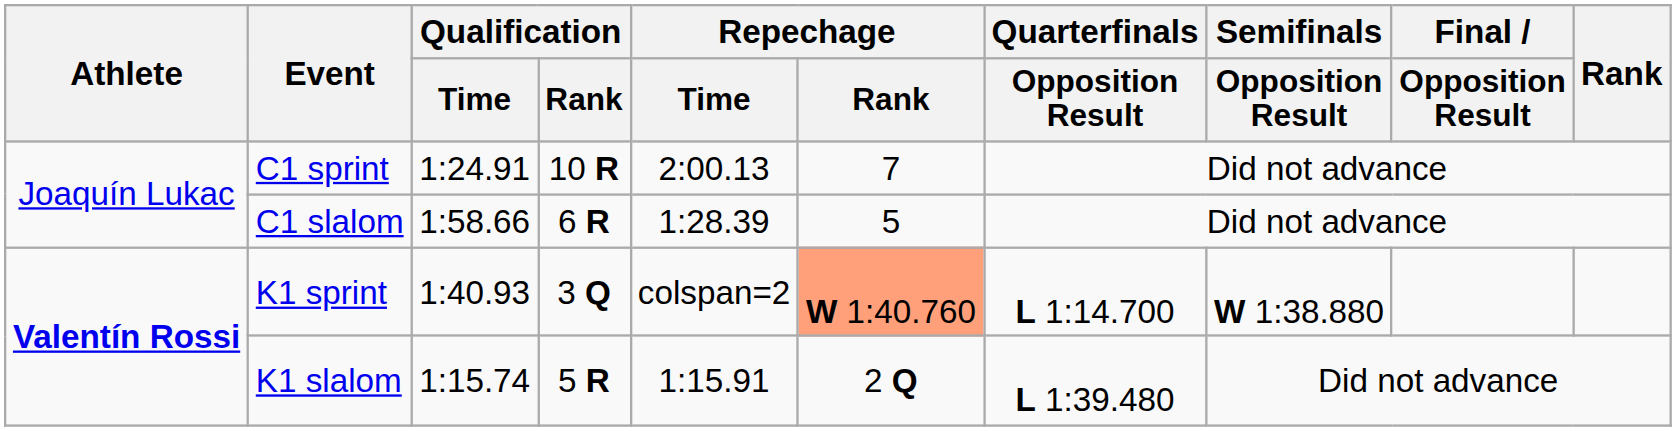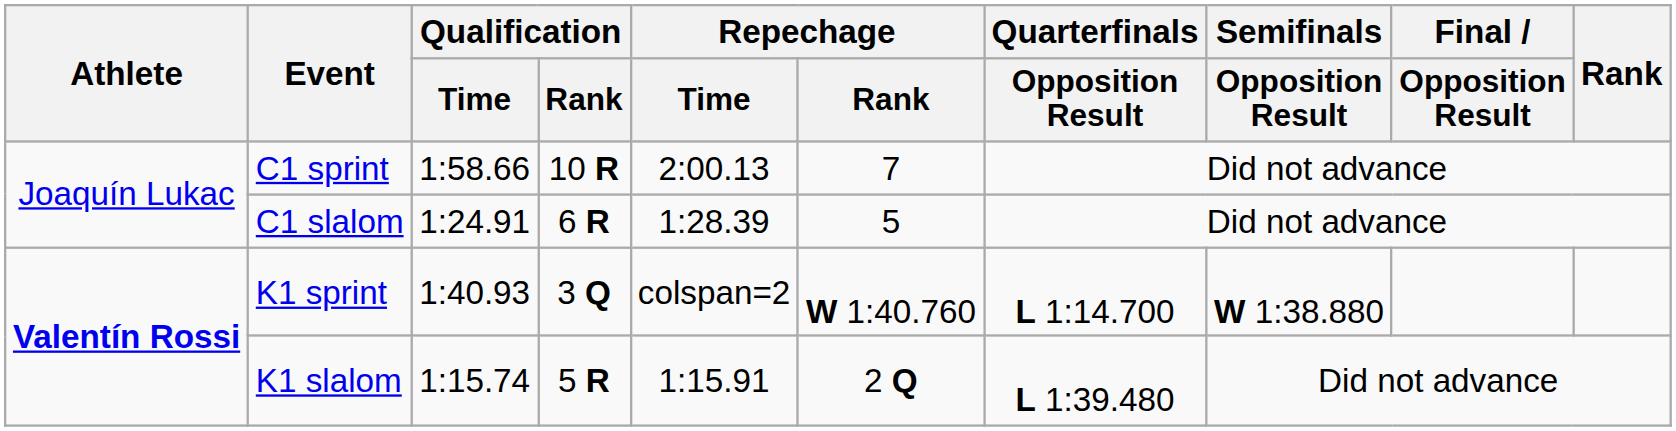(475, 169) 1:24.91 -> (475, 169) 1:58.66
(475, 221) 1:58.66 -> (475, 221) 1:24.91
(891, 311) lightsalmon background -> (891, 311) no background
